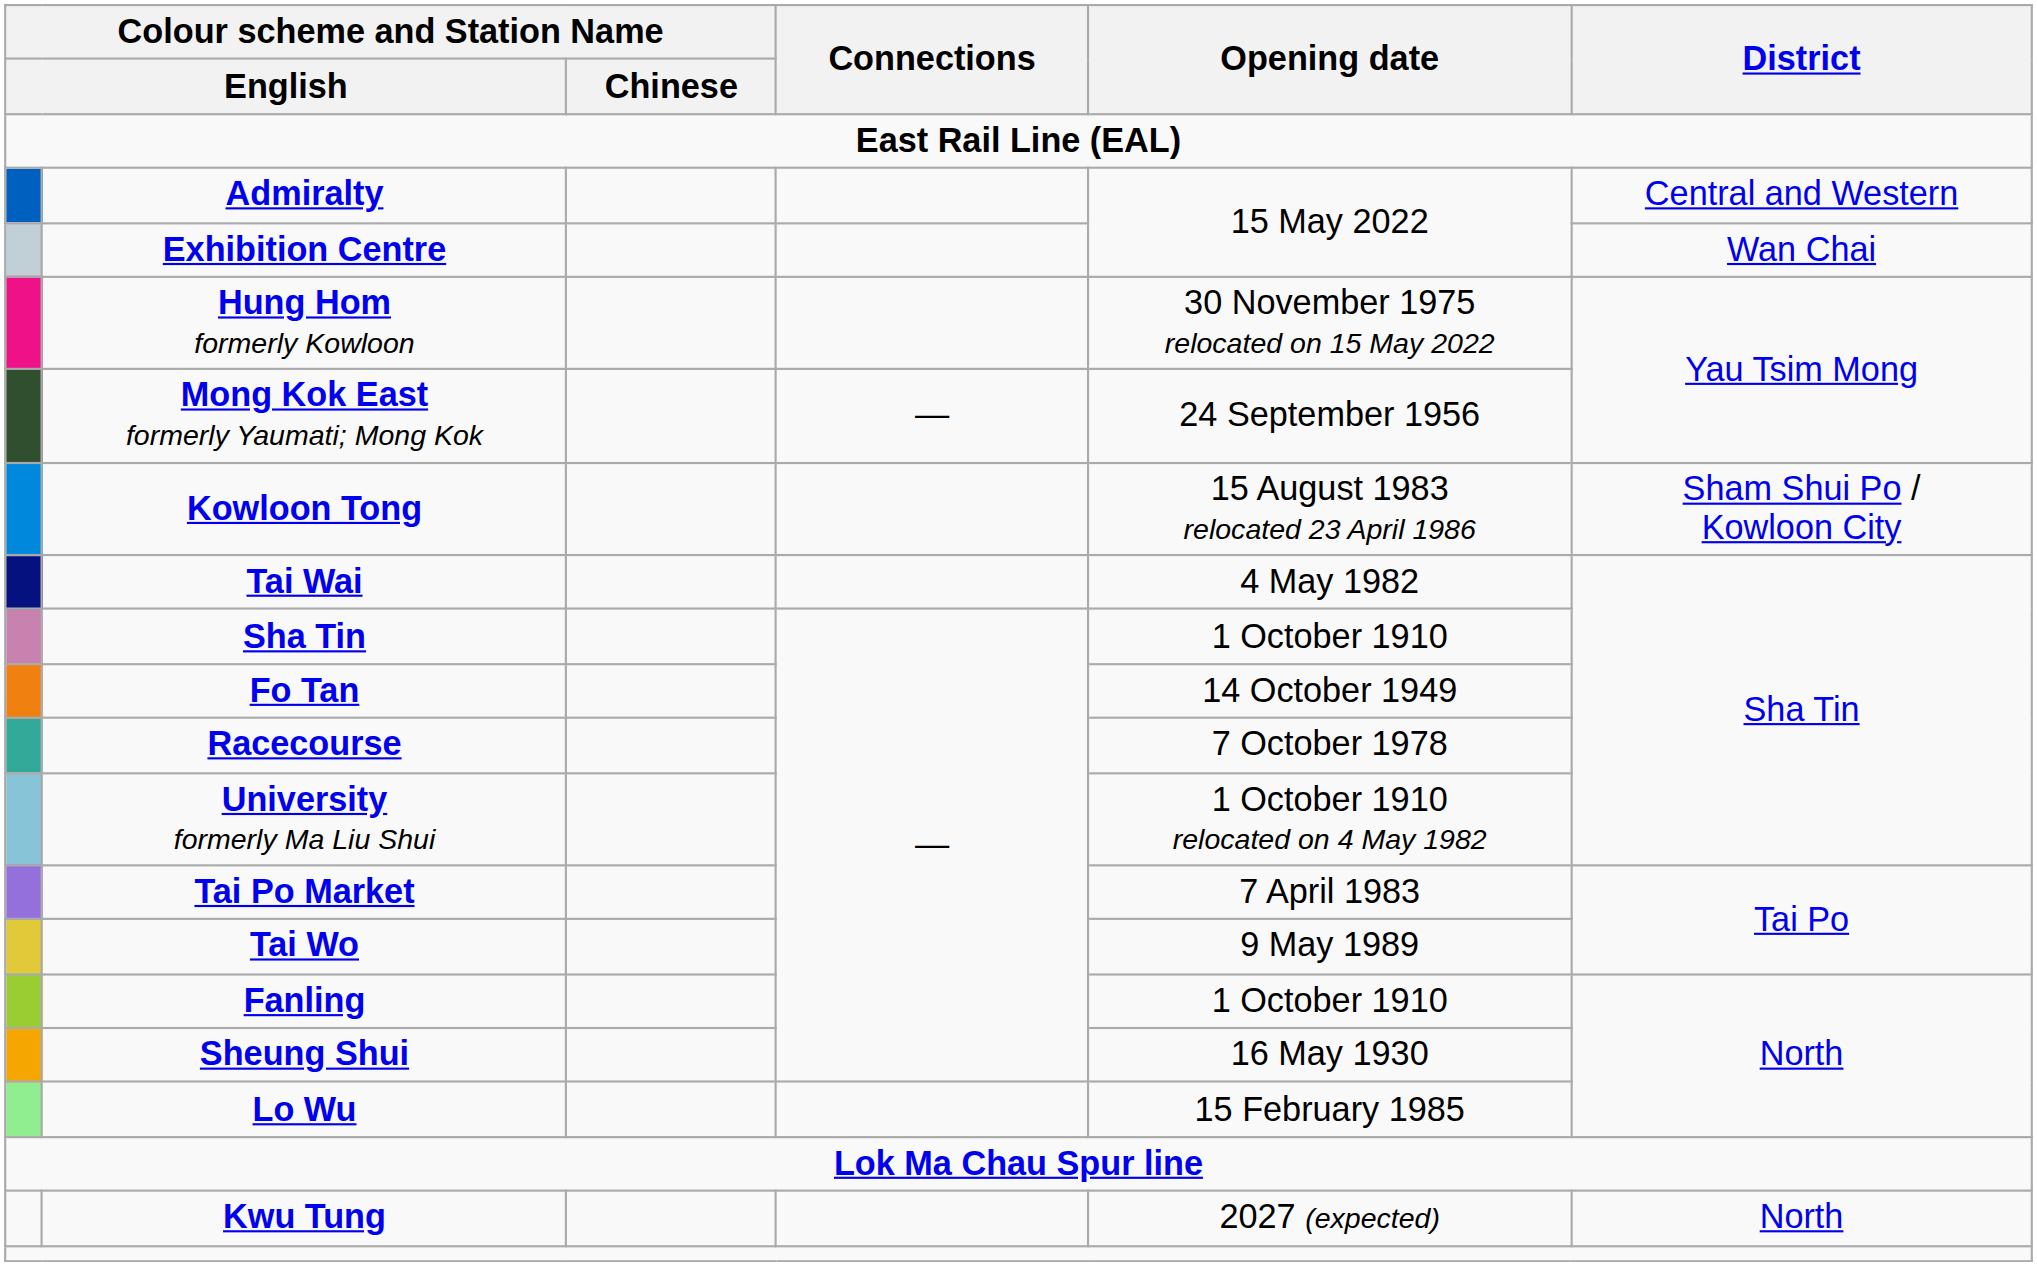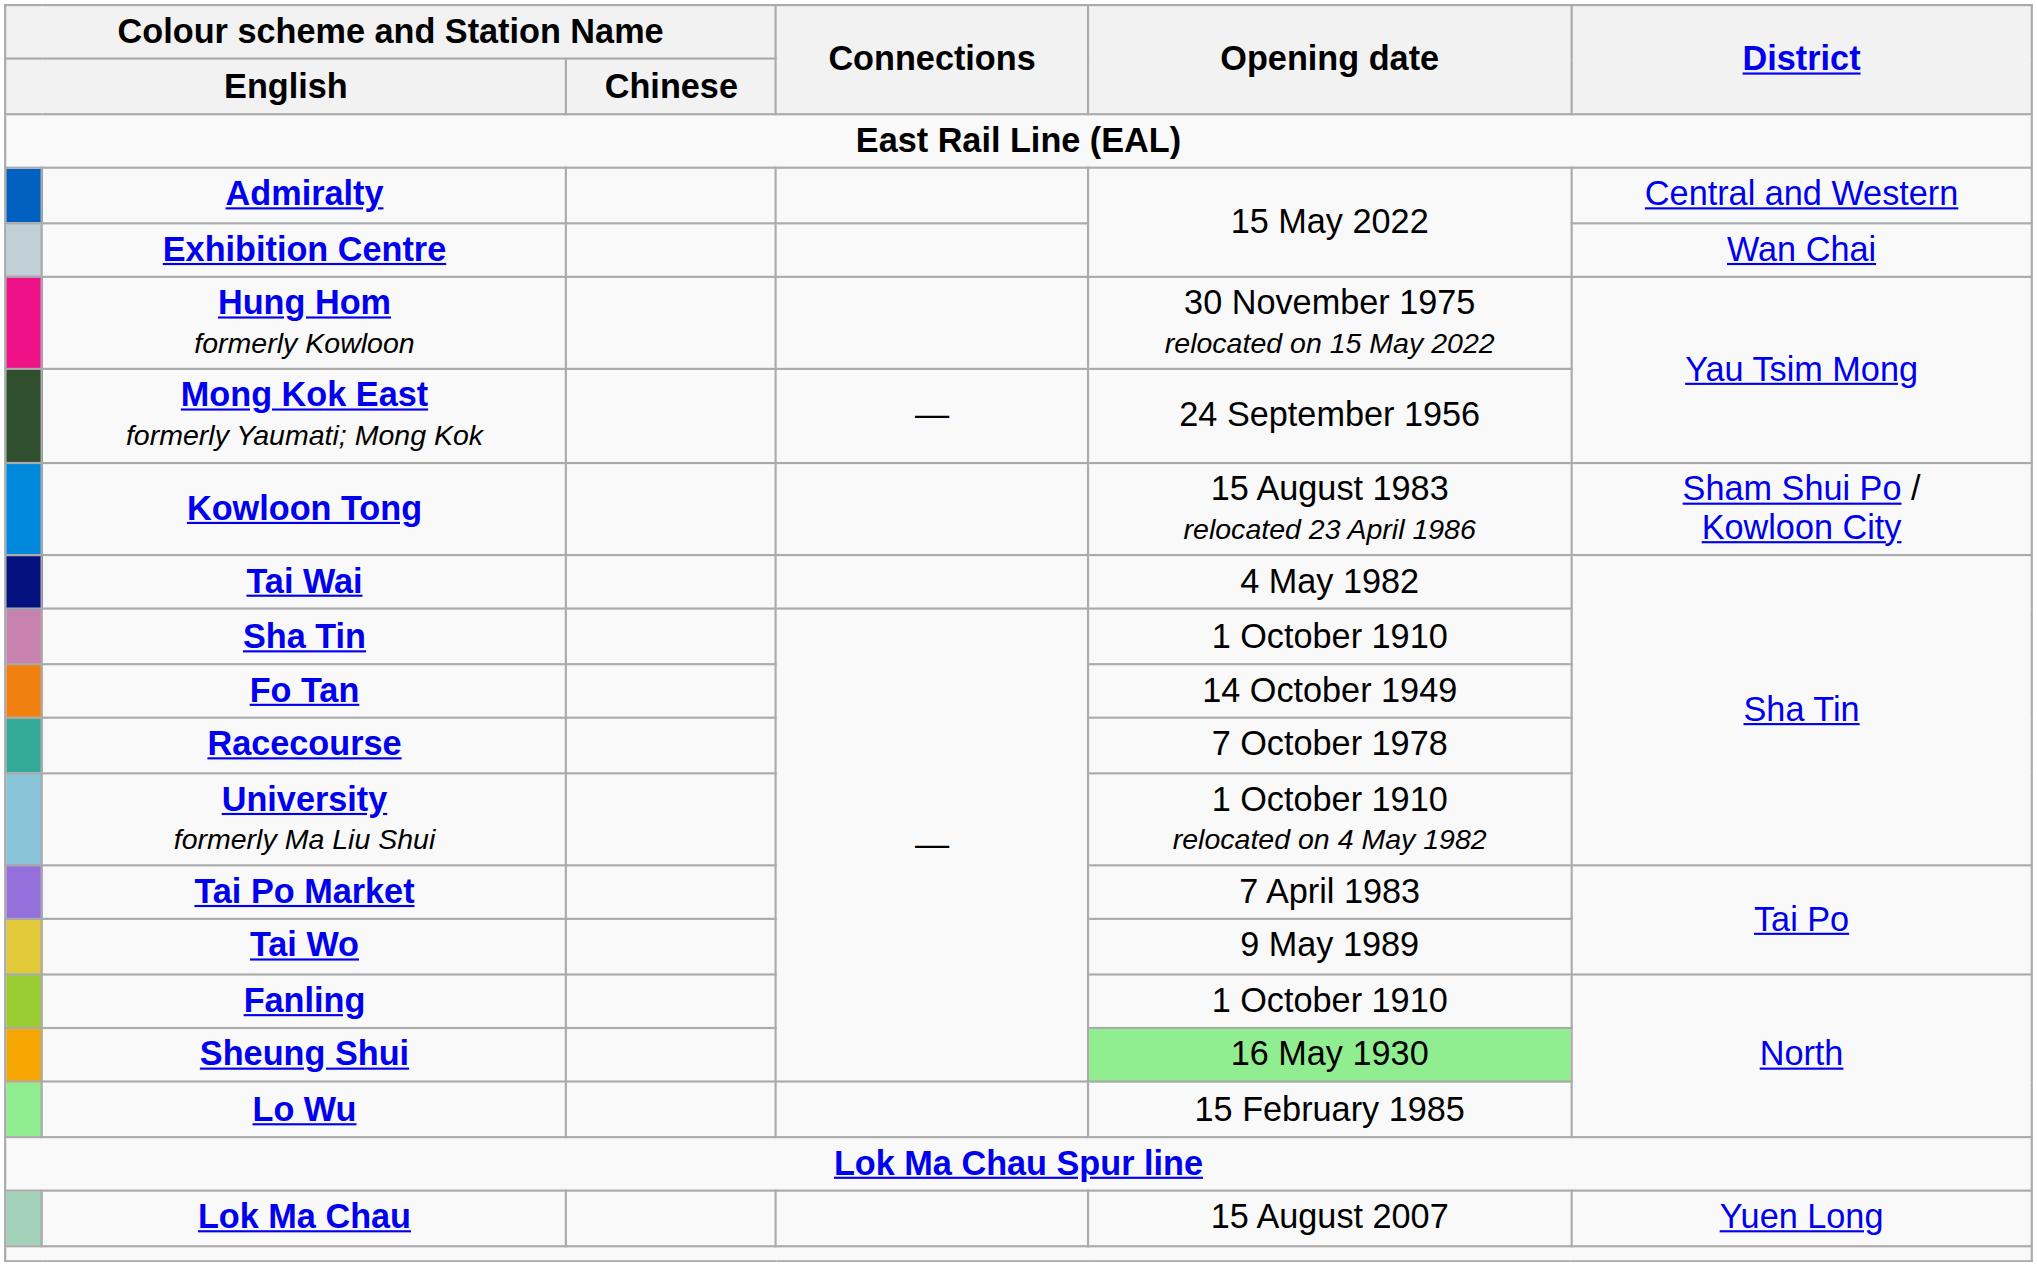(1330, 1054) no background -> (1330, 1054) lightgreen background
- row: (304, 1217)
+ row: (304, 1217)
